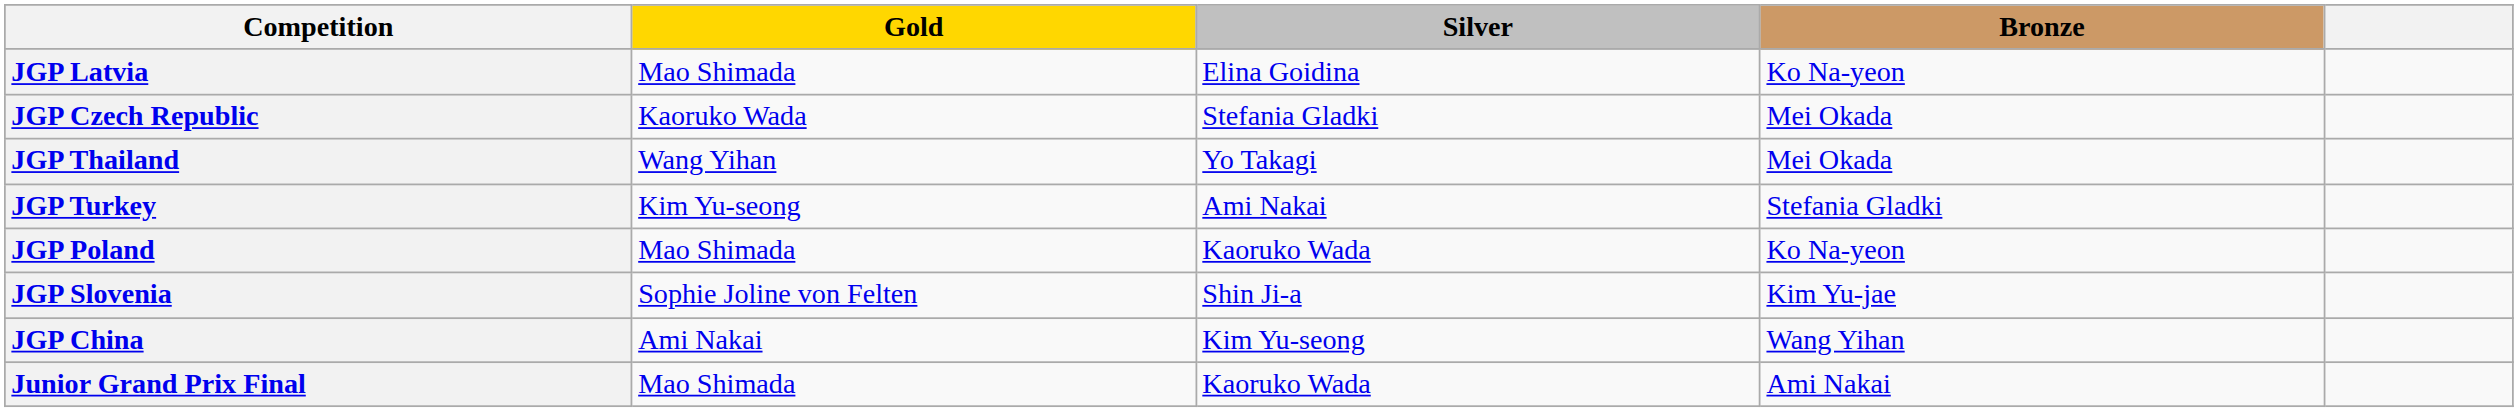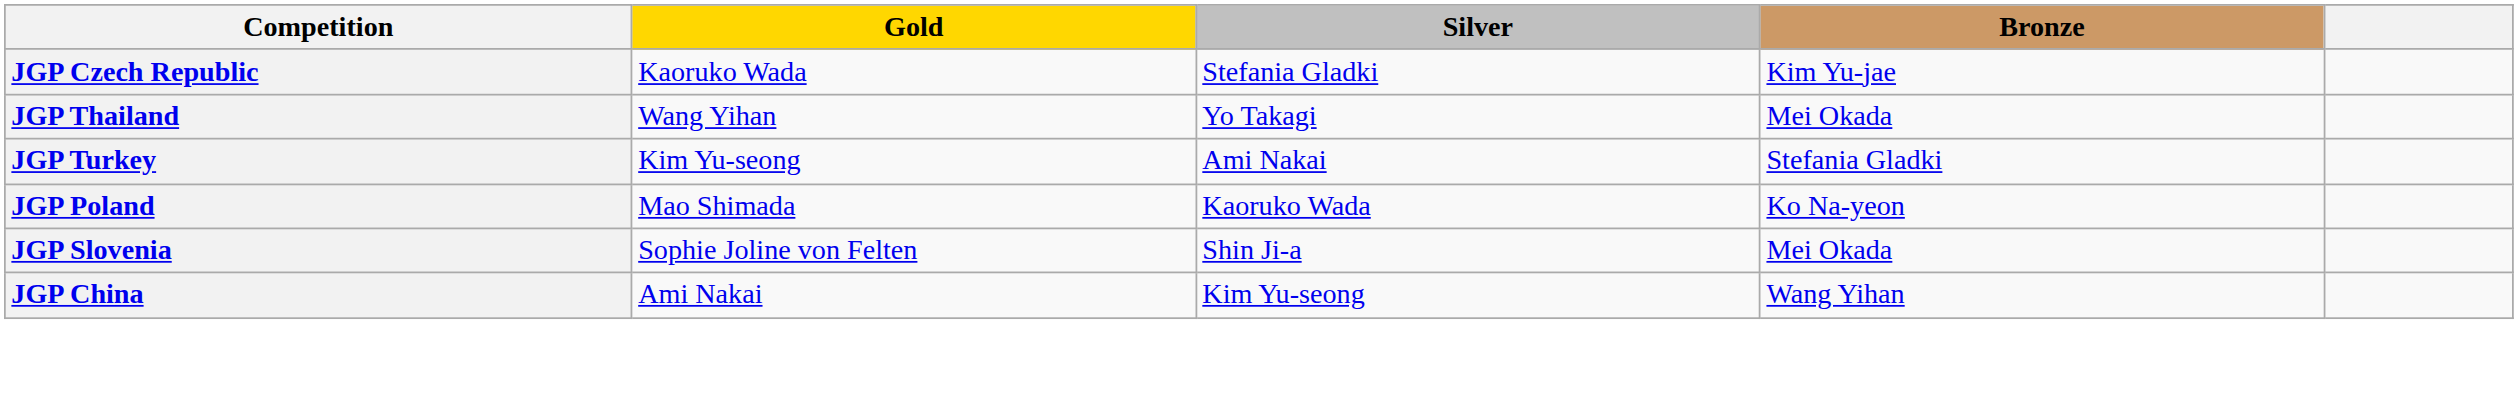- row: (80, 71)
(1829, 116) Mei Okada -> (1831, 71) Kim Yu-jae
(1831, 294) Kim Yu-jae -> (1829, 250) Mei Okada
- row: (159, 384)
